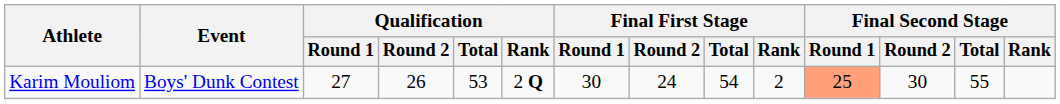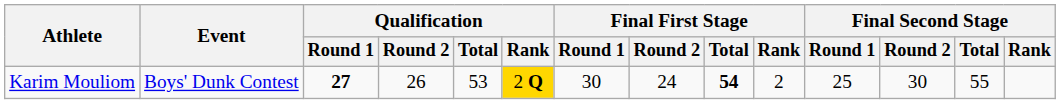(341, 82) normal -> (341, 82) bold
(528, 82) no background -> (528, 82) gold background
(729, 82) normal -> (729, 82) bold
(842, 82) lightsalmon background -> (842, 82) no background
